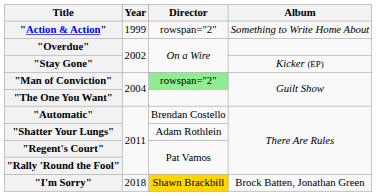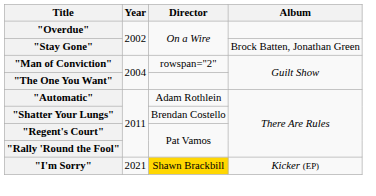- row: (63, 30)
(300, 64) Kicker (EP) -> (295, 47) Brock Batten, Jonathan Green
(188, 81) lightgreen background -> (188, 64) no background
(188, 115) Brendan Costello -> (188, 98) Adam Rothlein
(188, 132) Adam Rothlein -> (188, 115) Brendan Costello
(135, 183) 2018 -> (135, 166) 2021
(300, 183) Brock Batten, Jonathan Green -> (295, 166) Kicker (EP)
